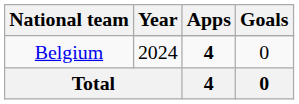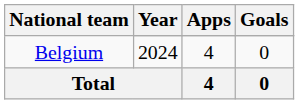(209, 51) bold -> (209, 51) normal
